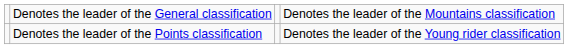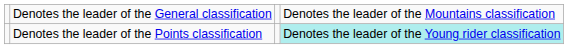(422, 33) no background -> (422, 33) paleturquoise background
